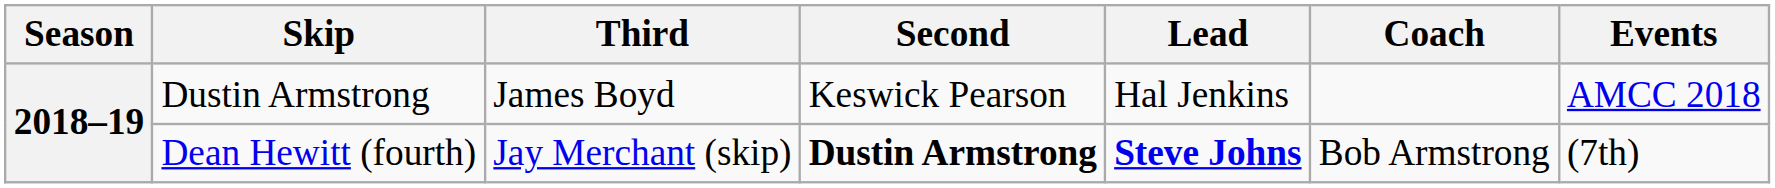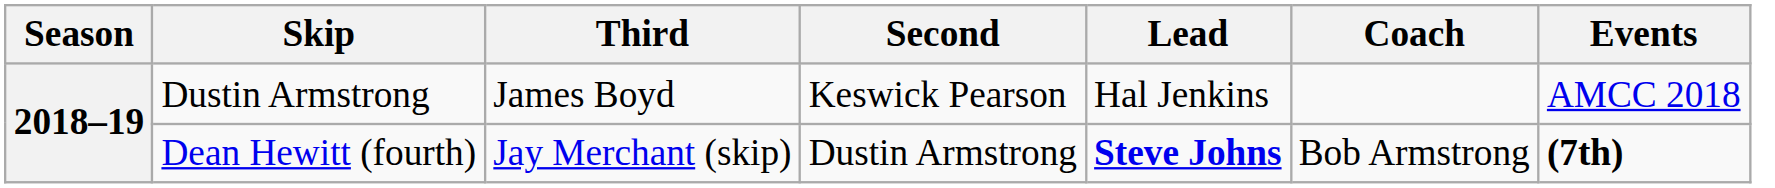(953, 152) bold -> (943, 152) normal
(1603, 152) normal -> (1585, 152) bold
